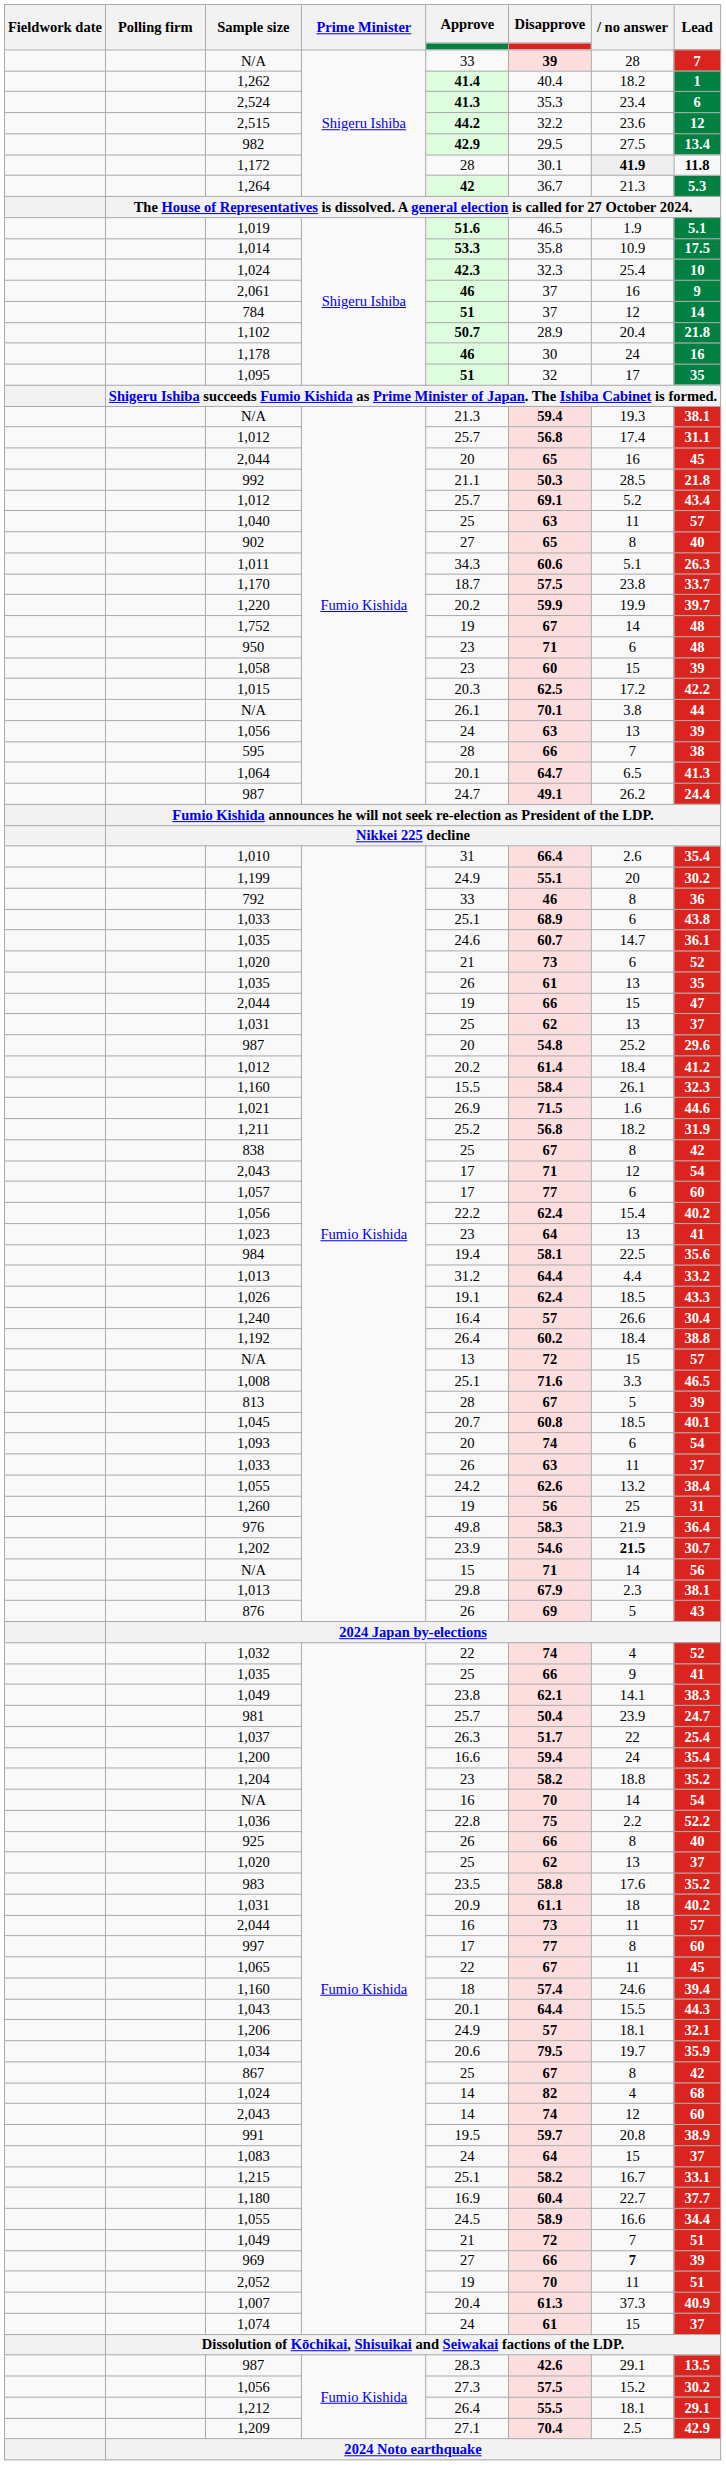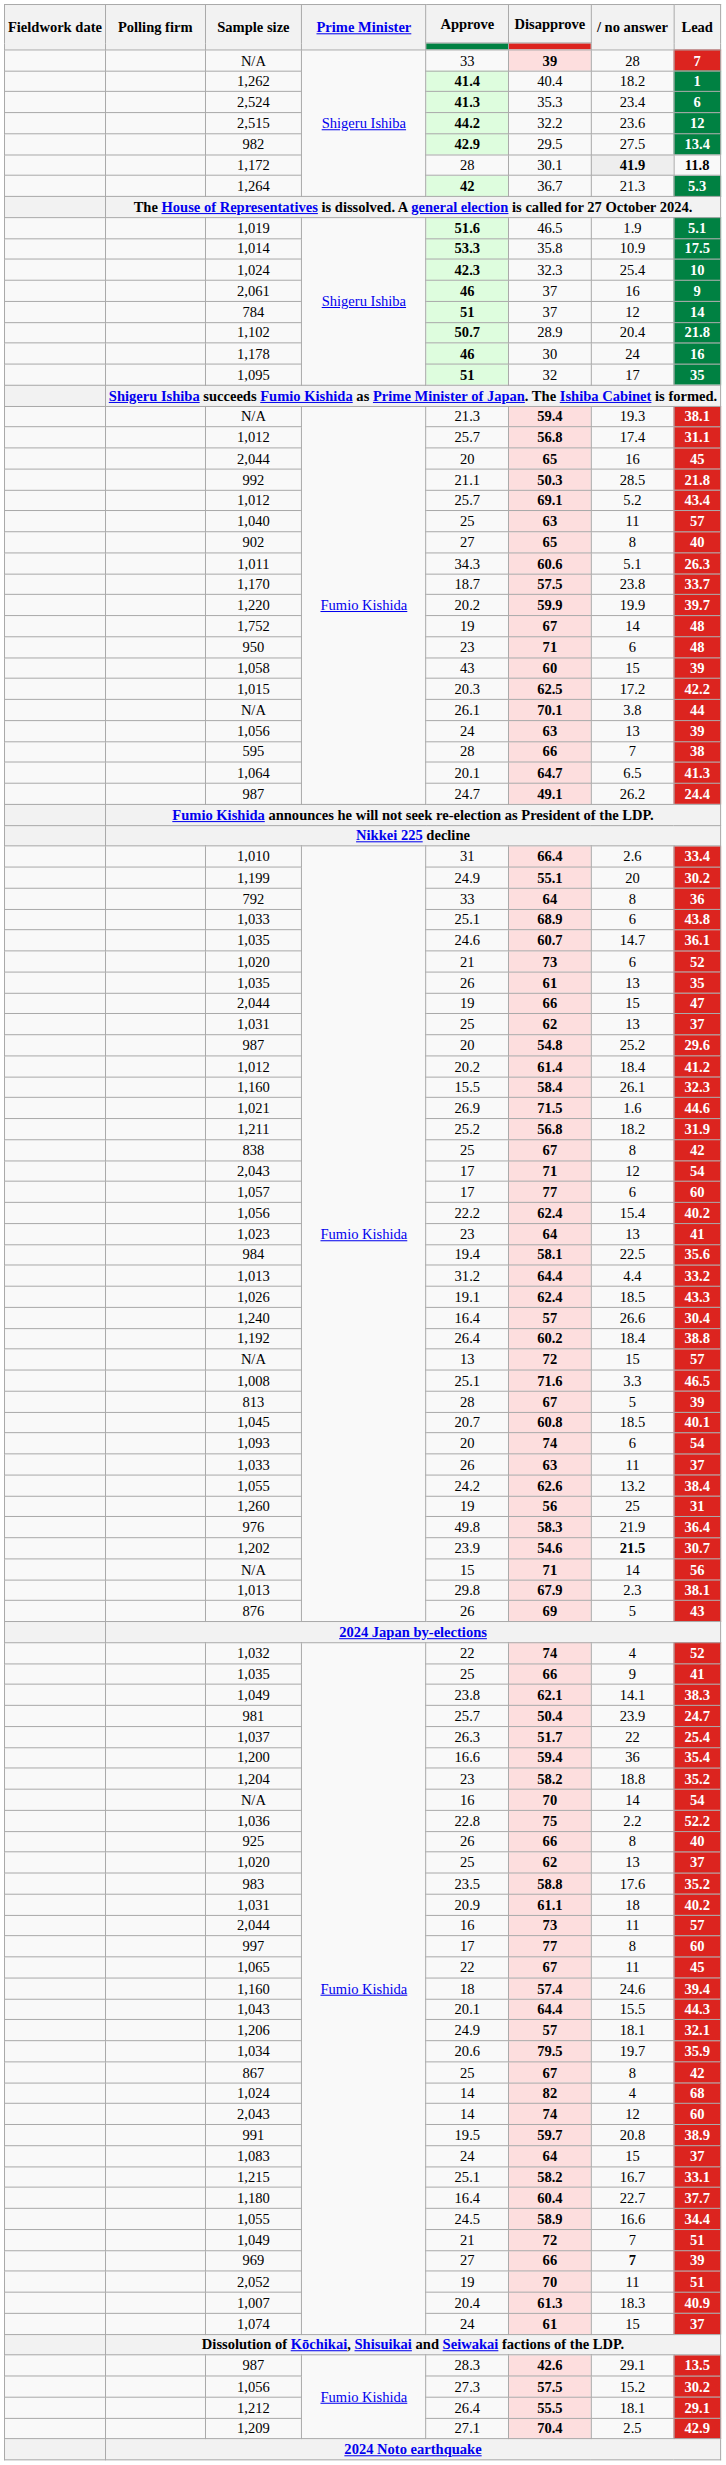(467, 668) 23 -> (467, 668) 43
(697, 857) 35.4 -> (697, 857) 33.4
(550, 899) 46 -> (550, 899) 64
(632, 1758) 24 -> (632, 1758) 36
(467, 2198) 16.9 -> (467, 2198) 16.4
(632, 2303) 37.3 -> (632, 2303) 18.3
